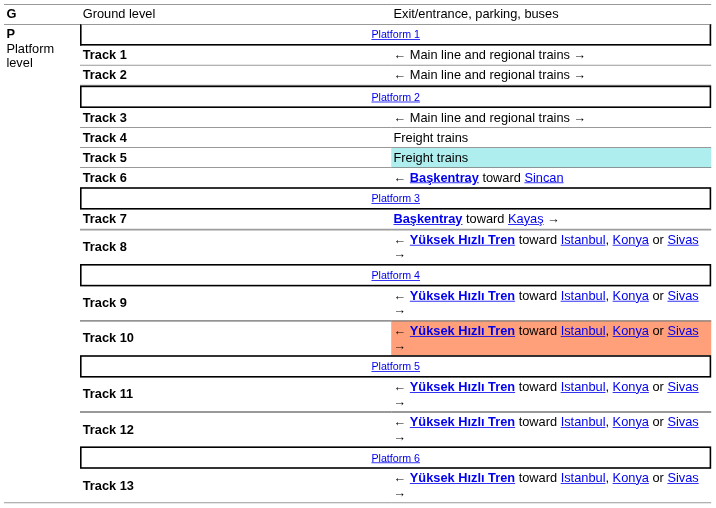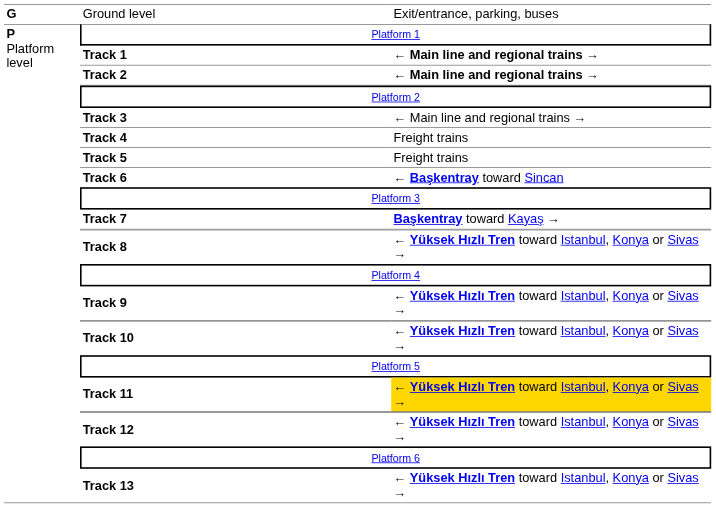(490, 55) normal -> (496, 55) bold
(490, 75) normal -> (496, 75) bold
(431, 157) paleturquoise background -> (431, 157) no background
(546, 338) lightsalmon background -> (546, 338) no background
(546, 394) no background -> (546, 394) gold background
